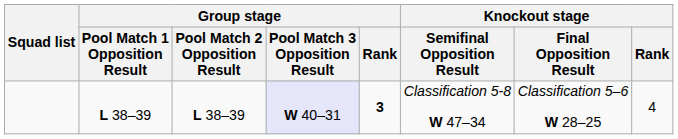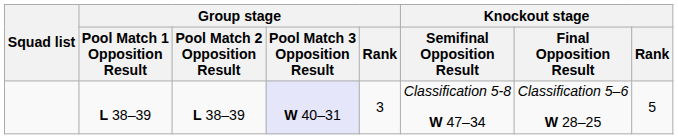(380, 108) bold -> (380, 108) normal
(652, 108) 4 -> (652, 108) 5
